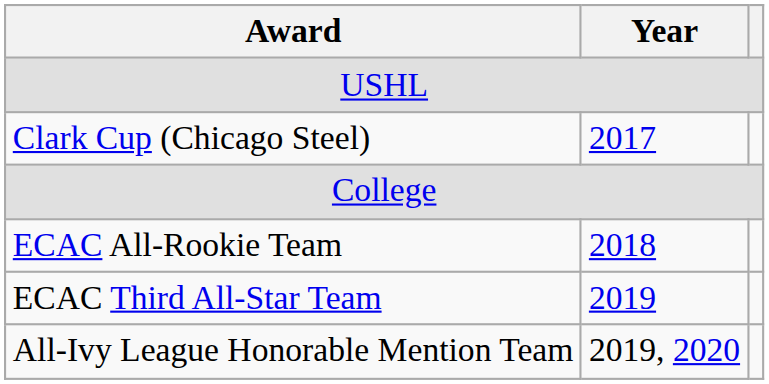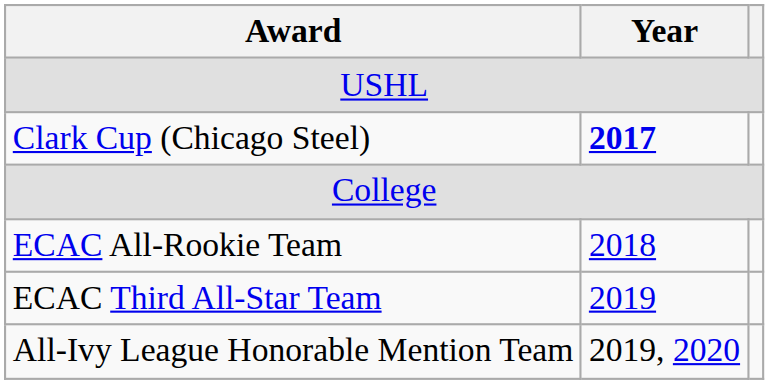(622, 137) normal -> (622, 137) bold
